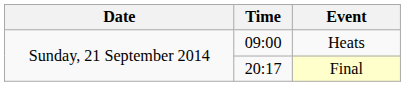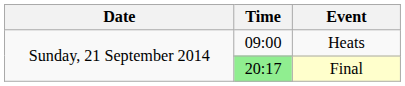(263, 68) no background -> (263, 68) lightgreen background
